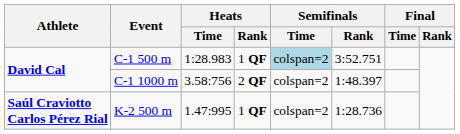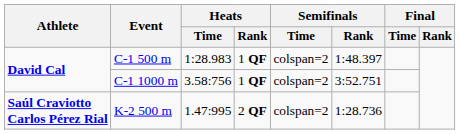(301, 58) lightblue background -> (301, 58) no background
(358, 58) 3:52.751 -> (358, 58) 1:48.397
(252, 81) 2 QF -> (252, 81) 1 QF
(358, 81) 1:48.397 -> (358, 81) 3:52.751
(252, 110) 1 QF -> (252, 110) 2 QF
